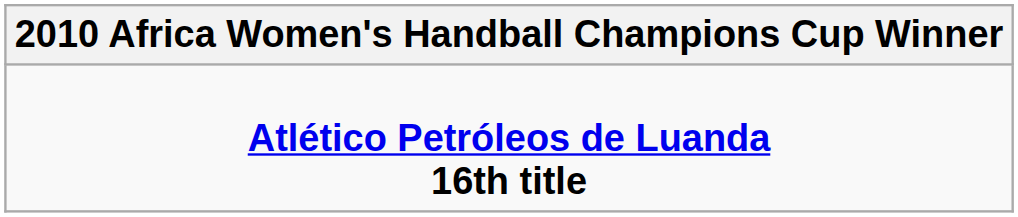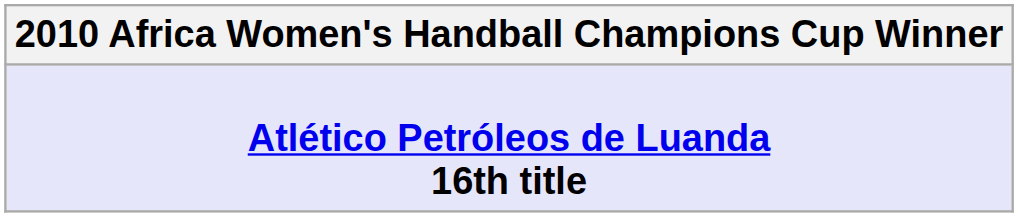(509, 158) no background -> (509, 158) lavender background
